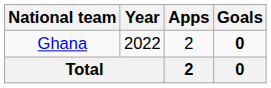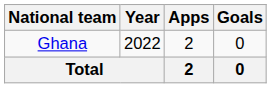(240, 43) bold -> (240, 43) normal
